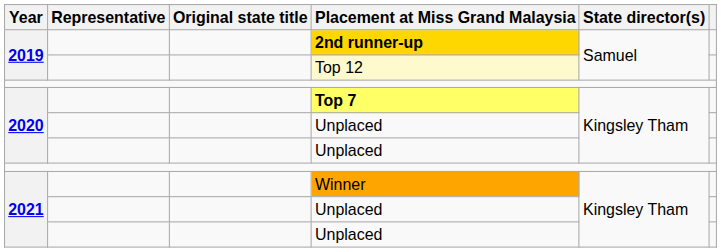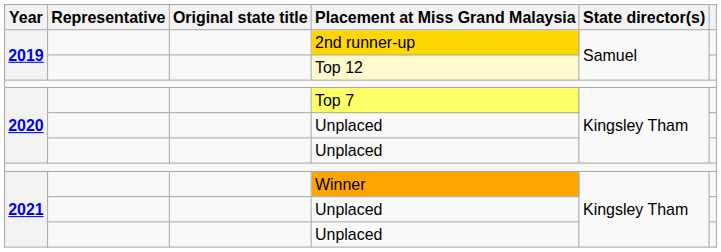(369, 43) bold -> (365, 43) normal
(336, 101) bold -> (335, 101) normal
